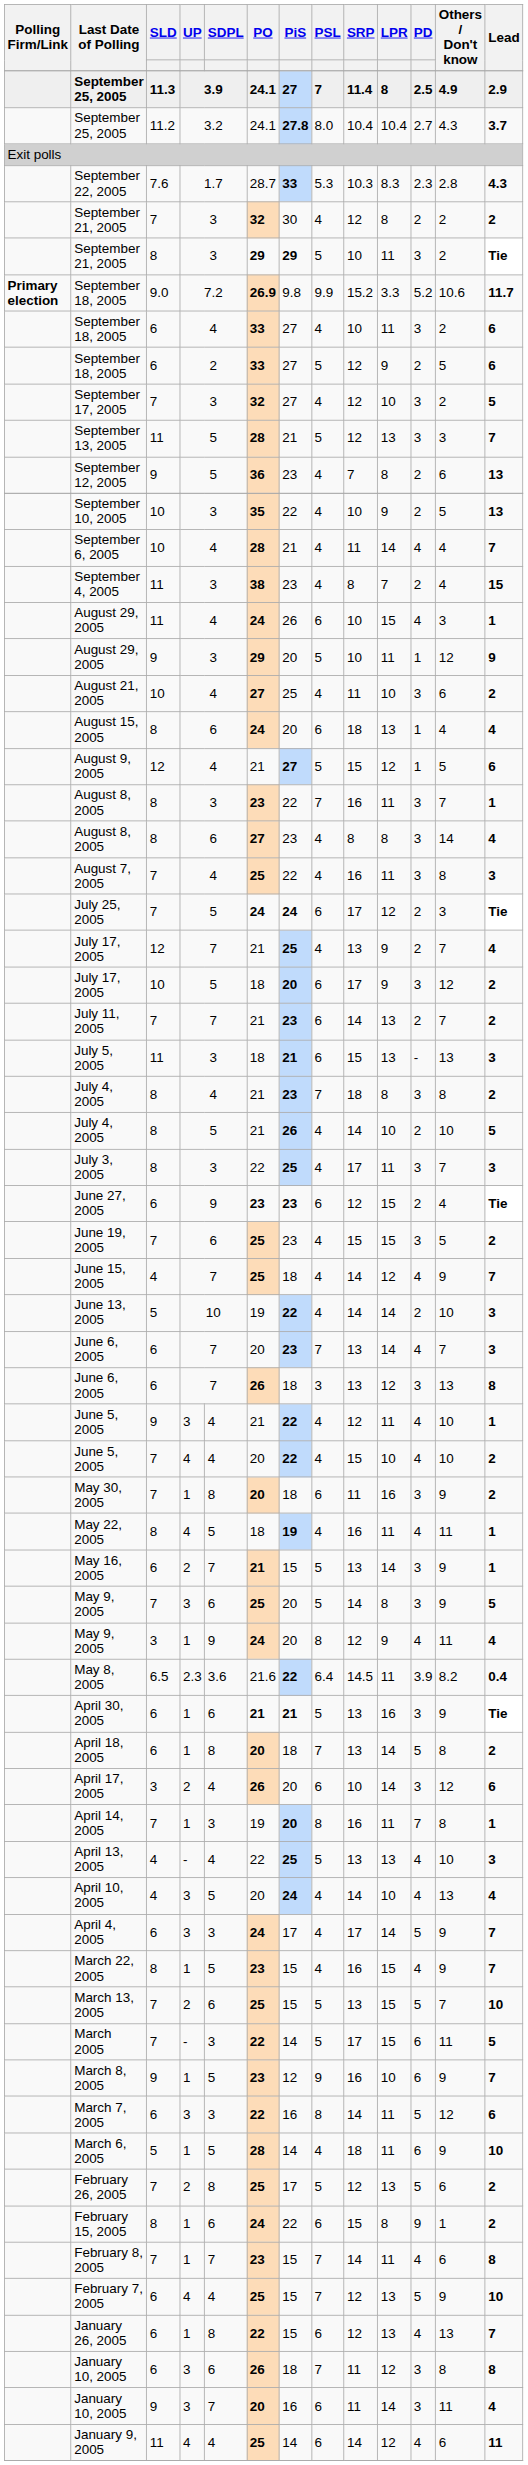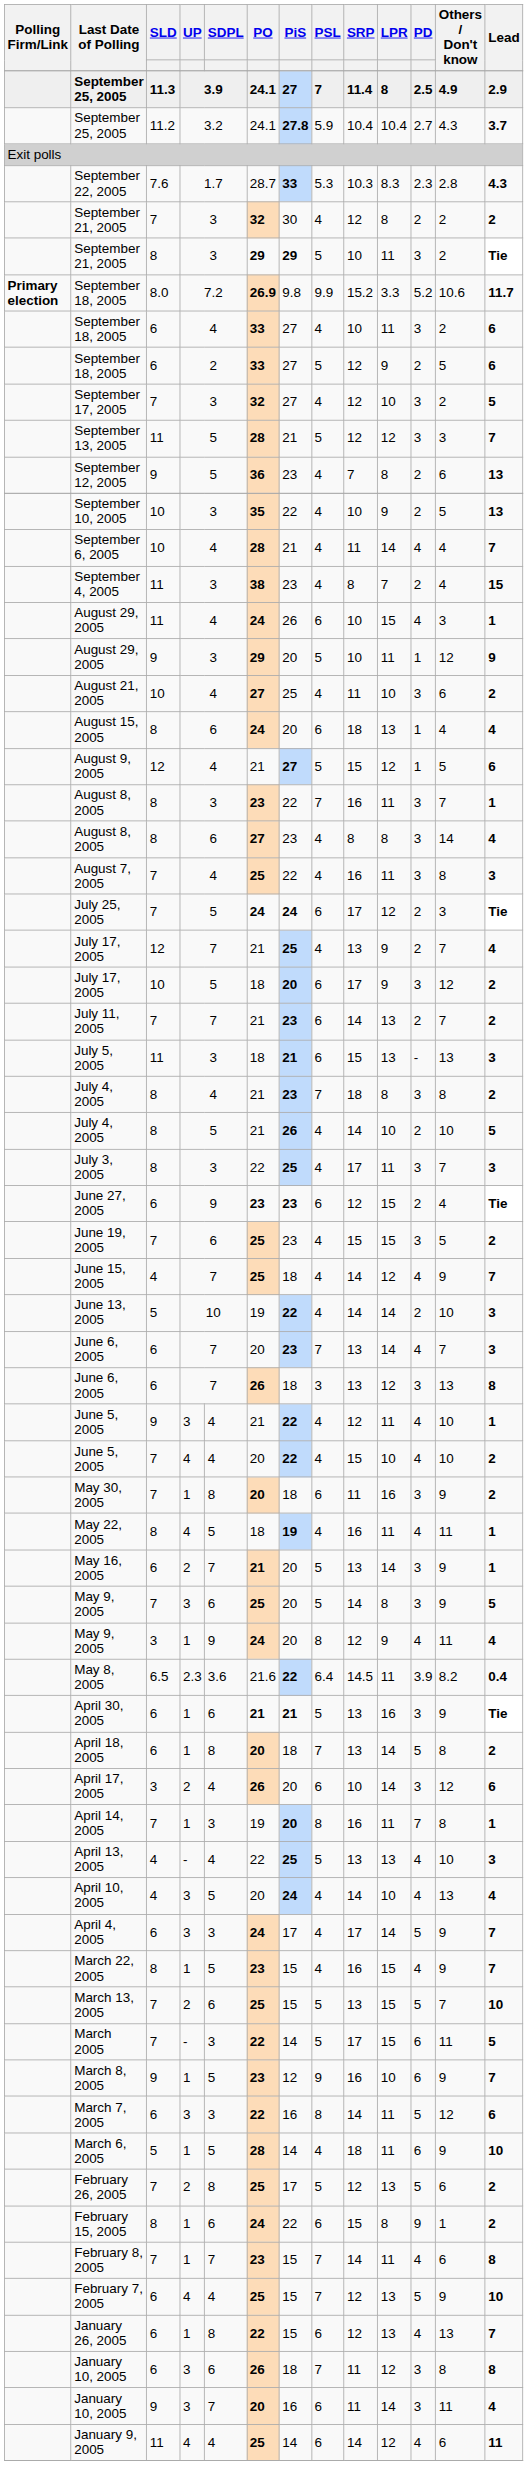(324, 125) 8.0 -> (324, 125) 5.9
(159, 292) 9.0 -> (159, 292) 8.0
(388, 438) 13 -> (388, 438) 12
(290, 1568) 15 -> (290, 1568) 20
